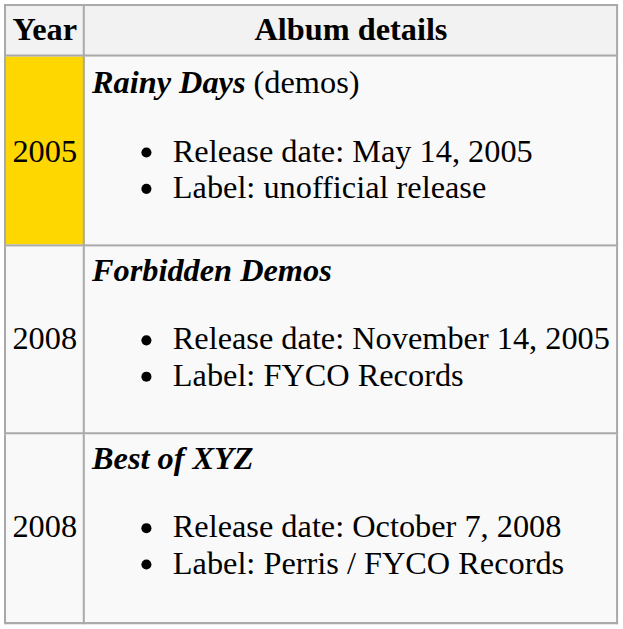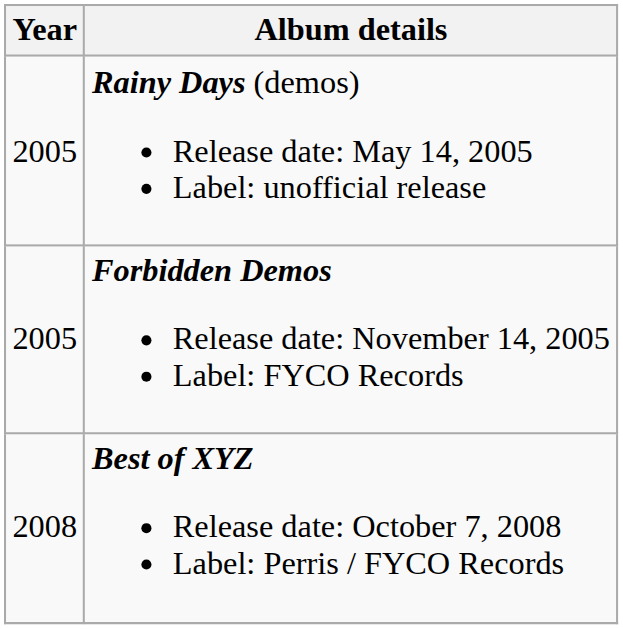(45, 150) gold background -> (45, 150) no background
(45, 338) 2008 -> (45, 338) 2005
